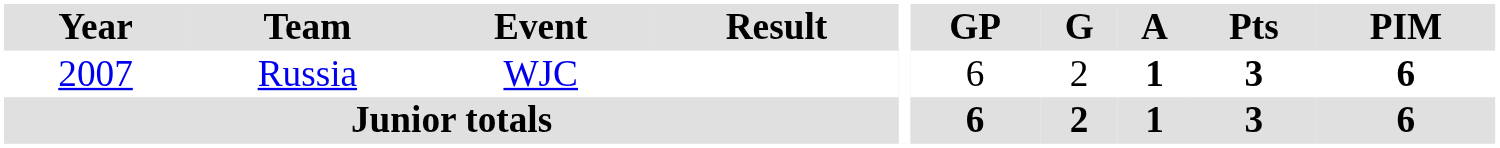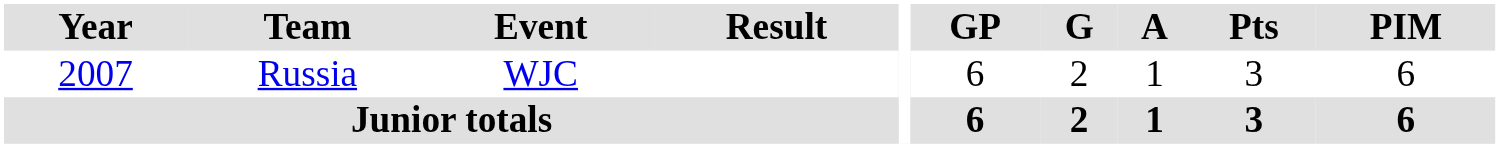(1155, 73) bold -> (1155, 73) normal
(1254, 73) bold -> (1254, 73) normal
(1406, 73) bold -> (1406, 73) normal
